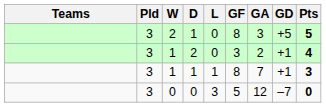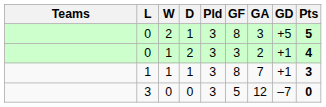columns swapped: (150, 14) <-> (215, 14)
